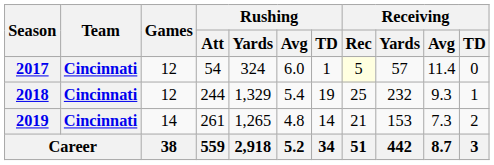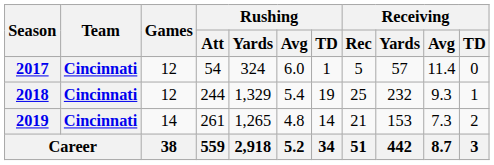(359, 69) lightyellow background -> (359, 69) no background
